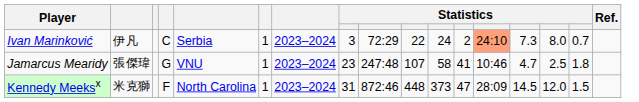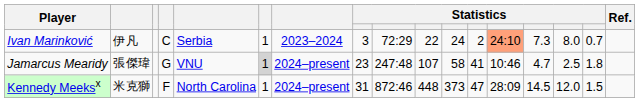(265, 64) no background -> (265, 64) lightgrey background
(305, 64) 2023–2024 -> (312, 64) 2024–present
(305, 87) 2023–2024 -> (312, 87) 2024–present
